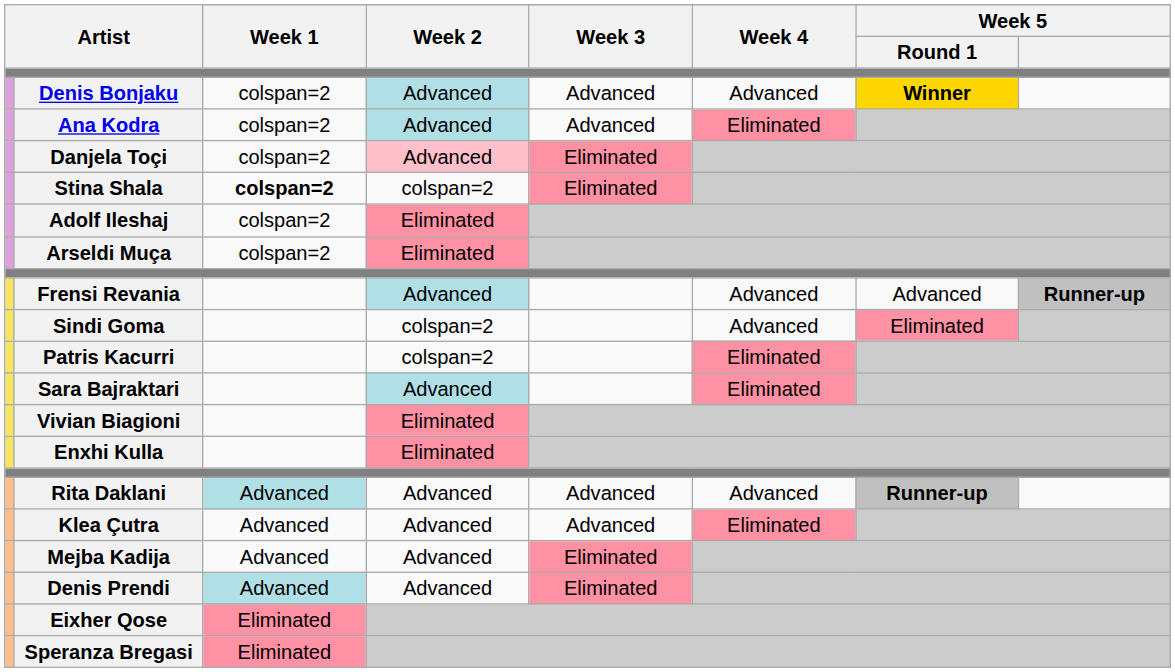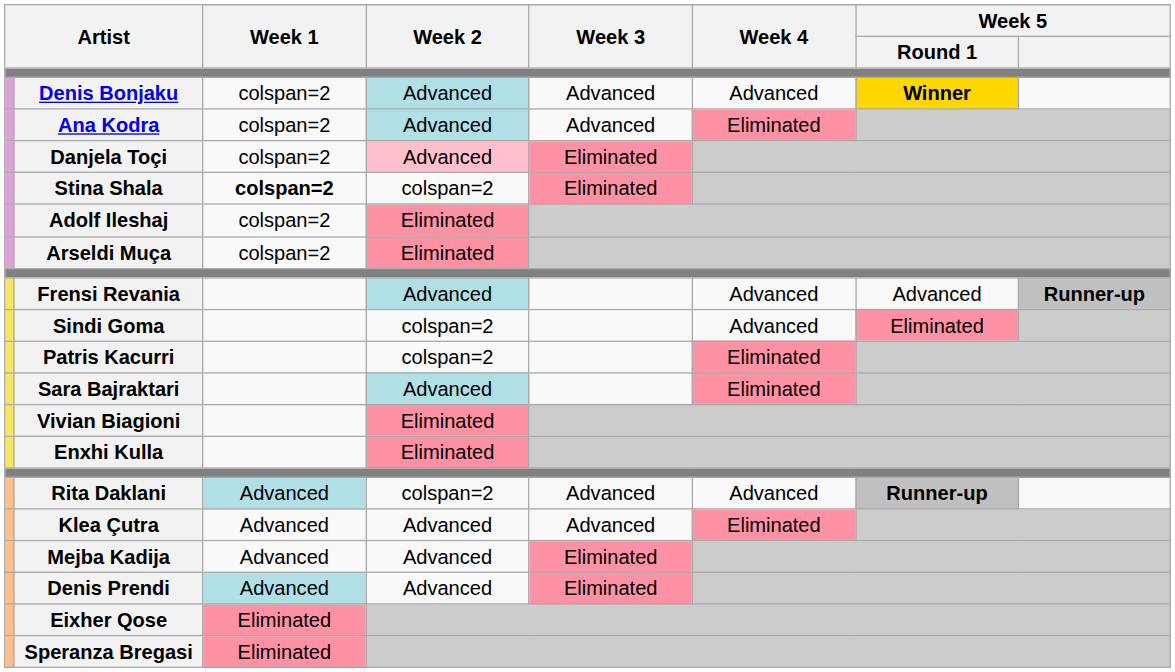(448, 493) Advanced -> (448, 493) colspan=2
